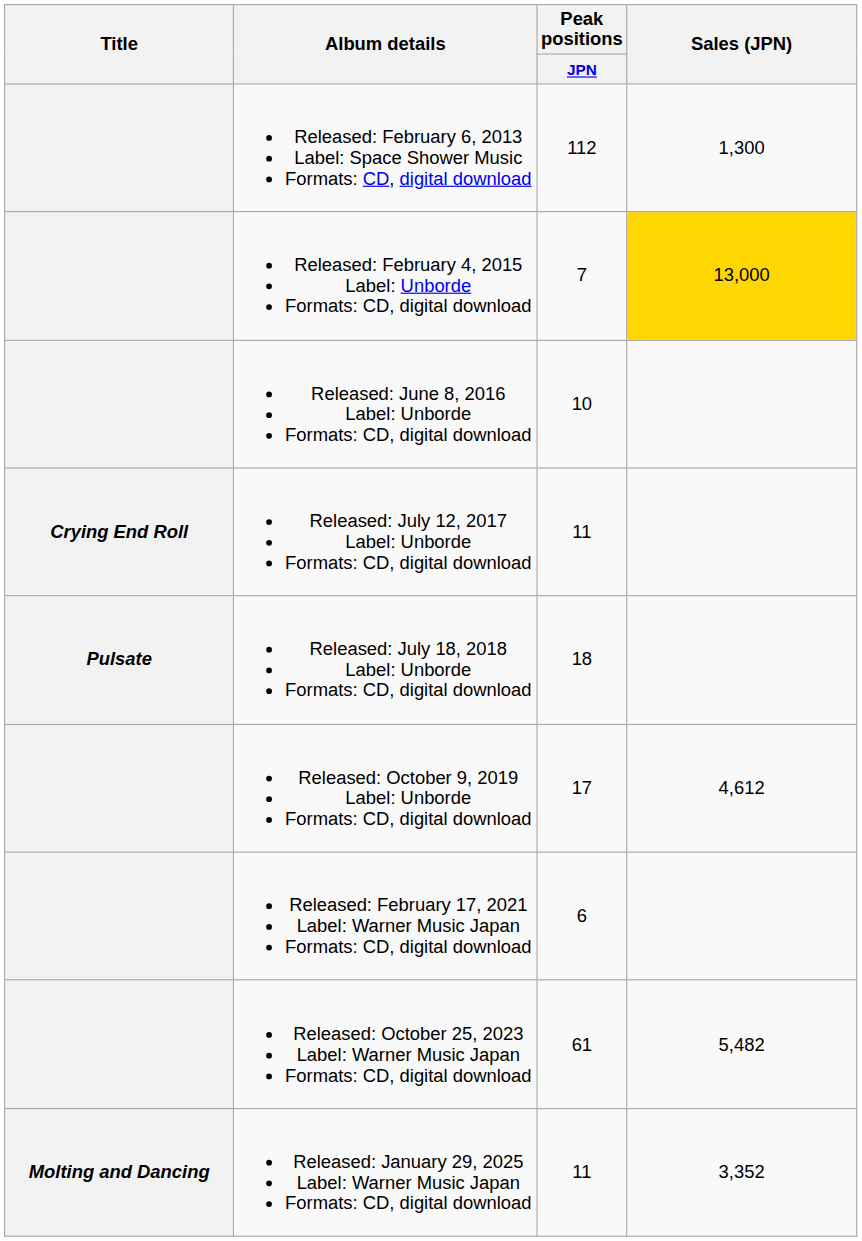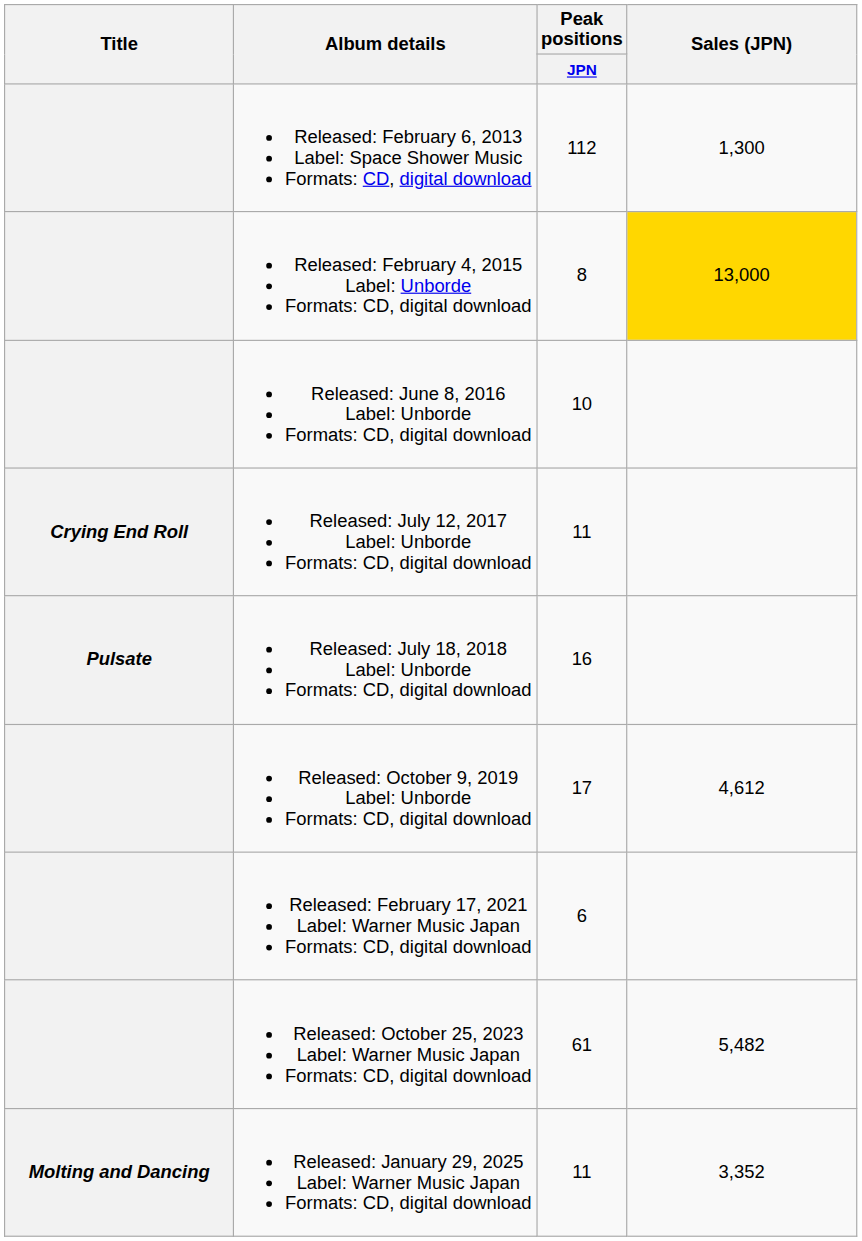(582, 275) 7 -> (582, 275) 8
(582, 659) 18 -> (582, 659) 16
